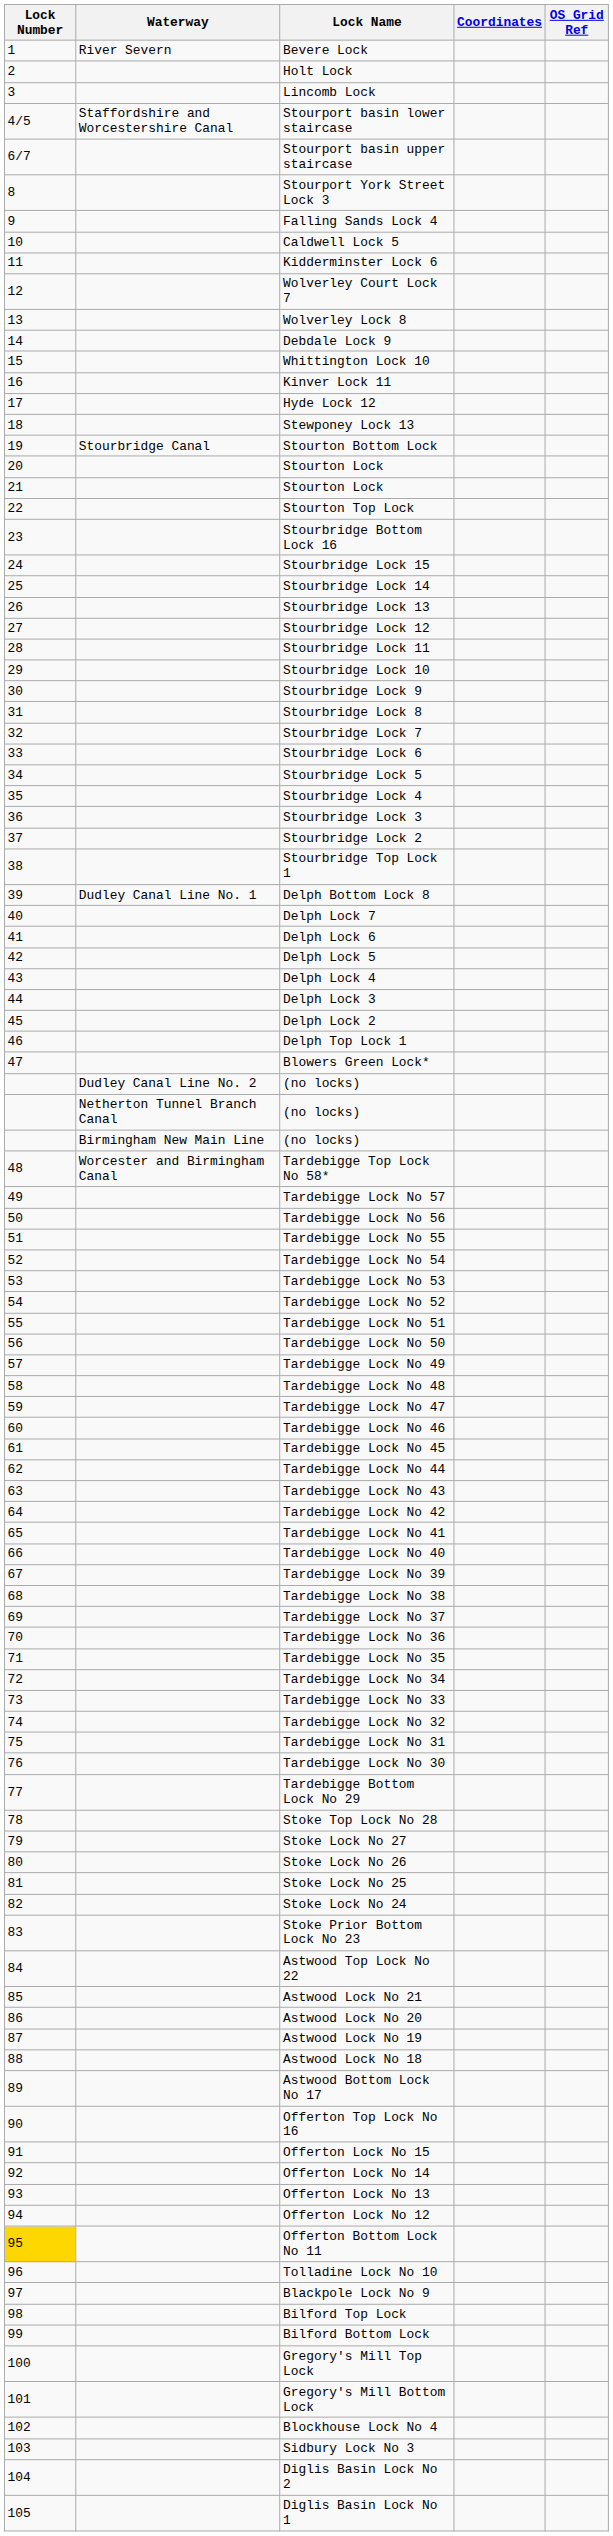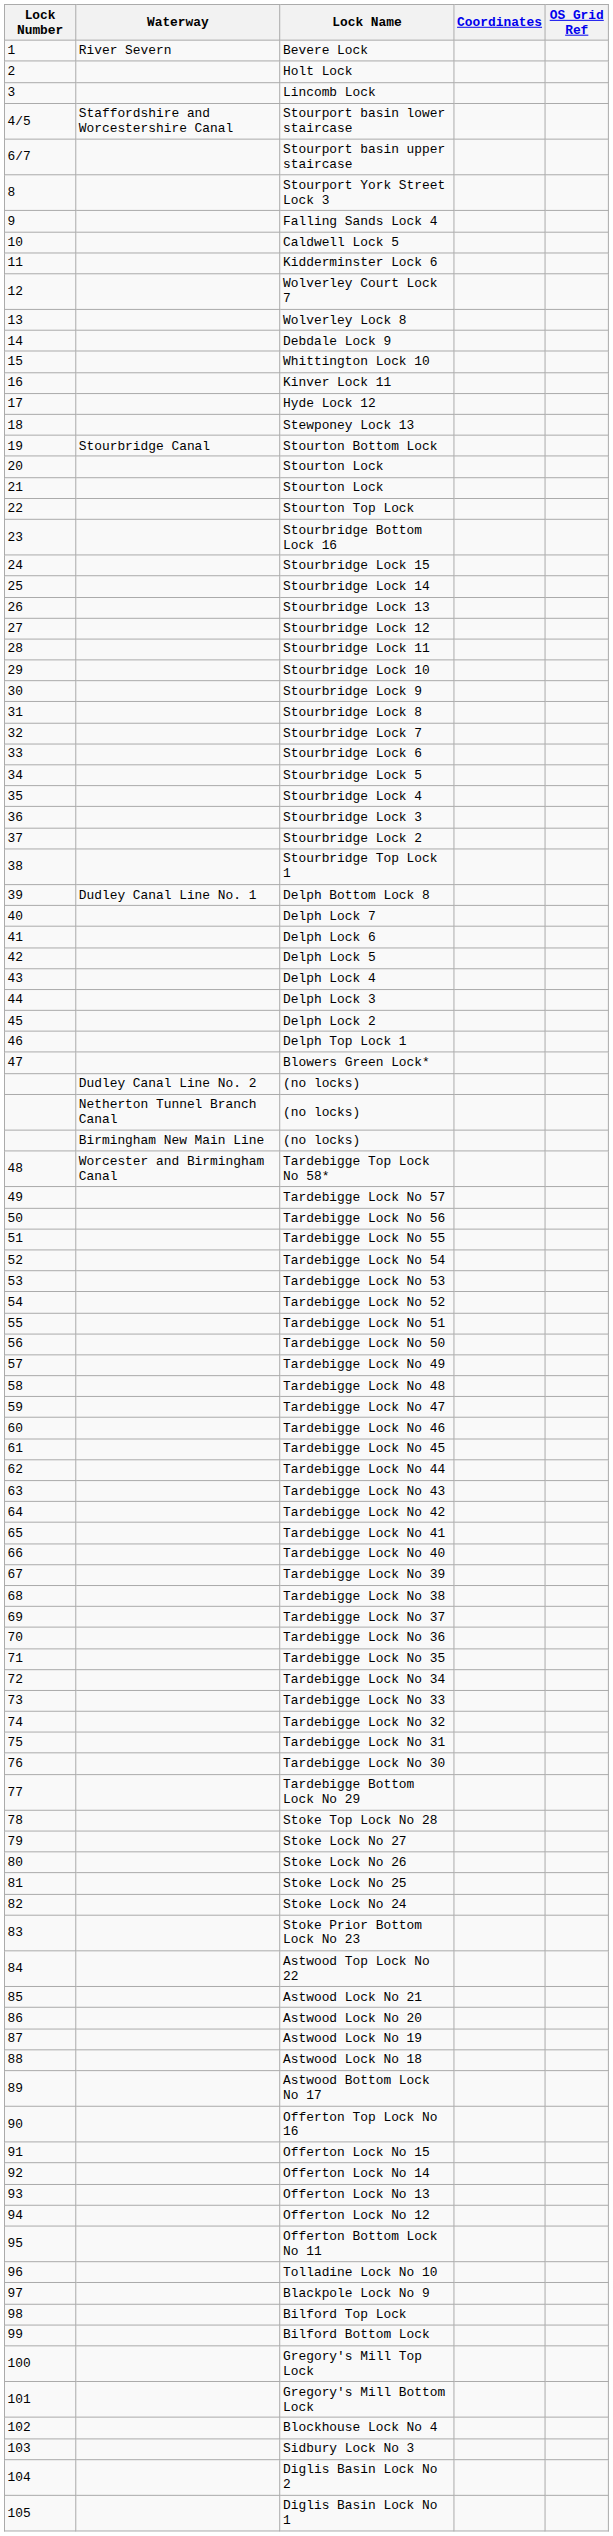(15, 2244) gold background -> (15, 2244) no background
